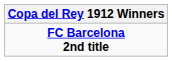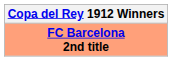(86, 39) no background -> (86, 39) lightsalmon background
